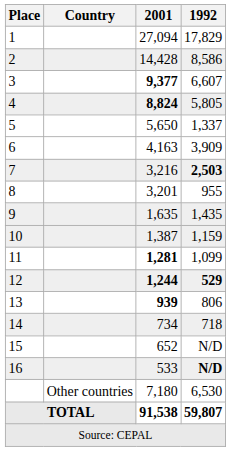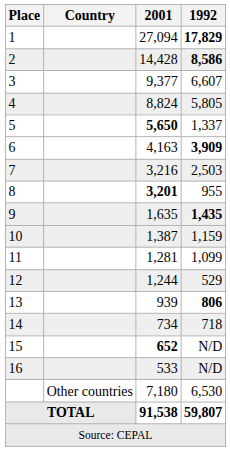(203, 37) normal -> (203, 37) bold
(207, 59) normal -> (207, 59) bold
(162, 81) bold -> (162, 81) normal
(162, 103) bold -> (162, 103) normal
(162, 125) normal -> (162, 125) bold
(207, 147) normal -> (207, 147) bold
(207, 170) bold -> (207, 170) normal
(162, 192) normal -> (162, 192) bold
(207, 214) normal -> (207, 214) bold
(162, 258) bold -> (162, 258) normal
(162, 280) bold -> (162, 280) normal
(212, 280) bold -> (212, 280) normal
(167, 302) bold -> (167, 302) normal
(212, 302) normal -> (212, 302) bold
(167, 346) normal -> (167, 346) bold
(210, 368) bold -> (210, 368) normal
